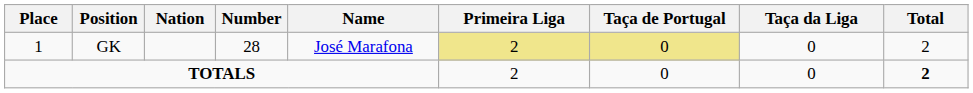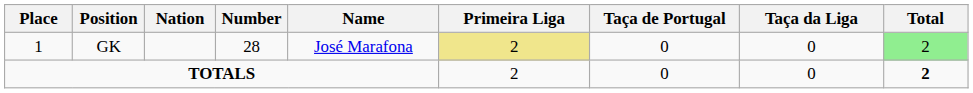(665, 46) khaki background -> (665, 46) no background
(926, 46) no background -> (926, 46) lightgreen background
